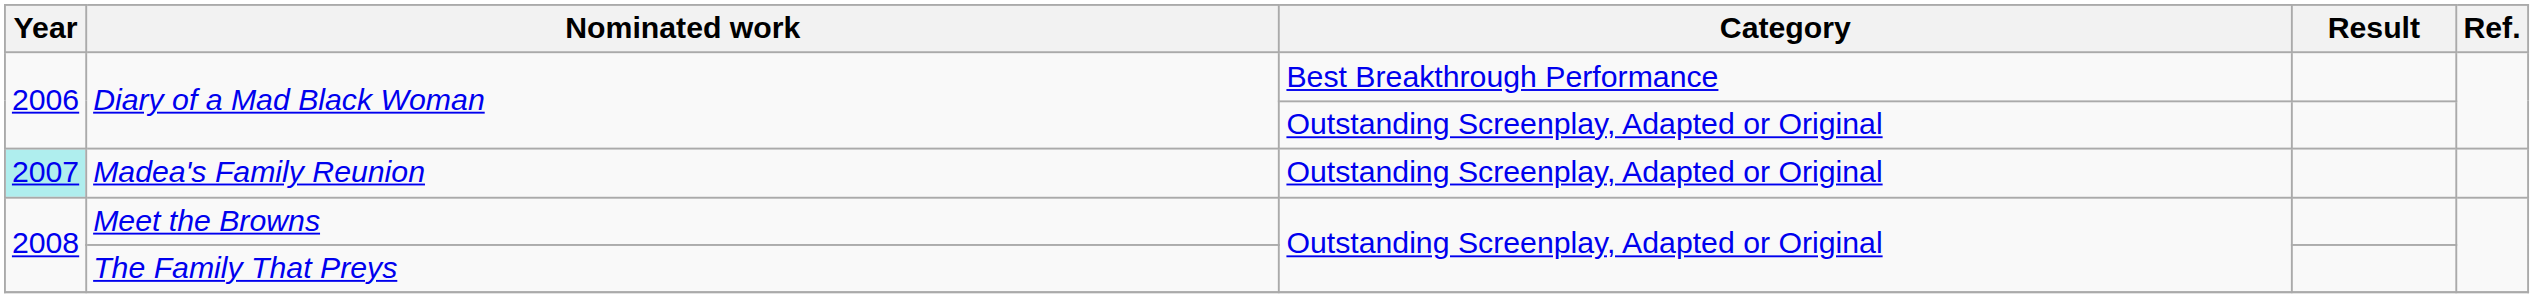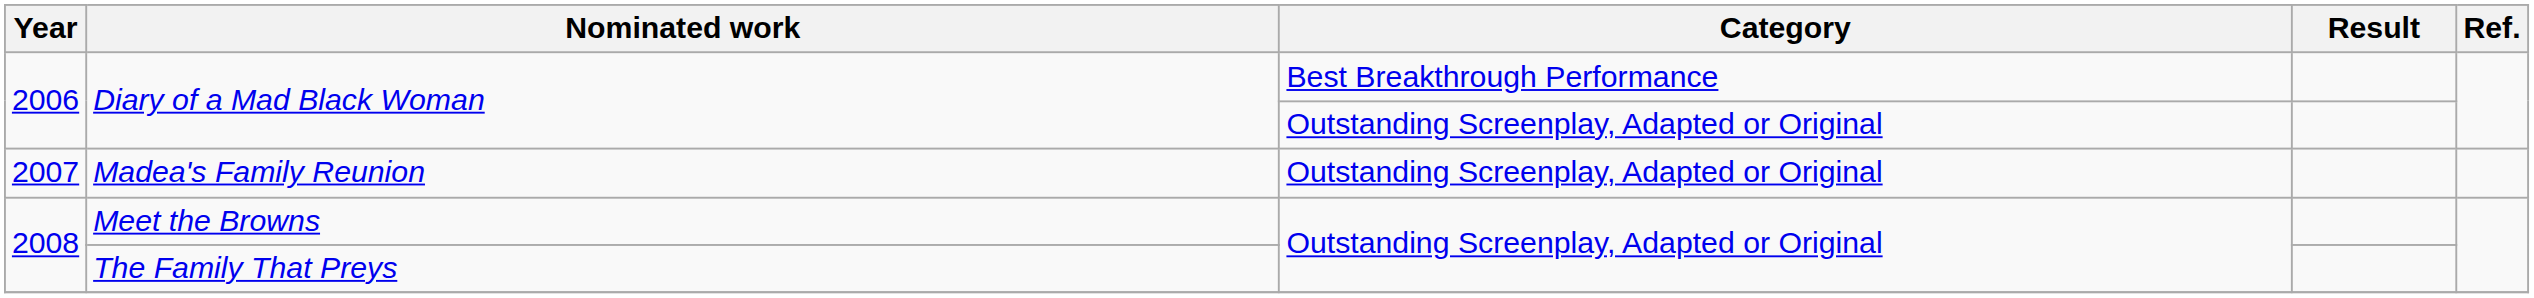(46, 172) paleturquoise background -> (46, 172) no background
